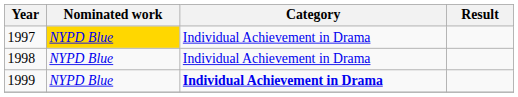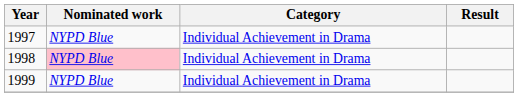(81, 37) gold background -> (81, 37) no background
(81, 59) no background -> (81, 59) pink background
(283, 80) bold -> (277, 80) normal
